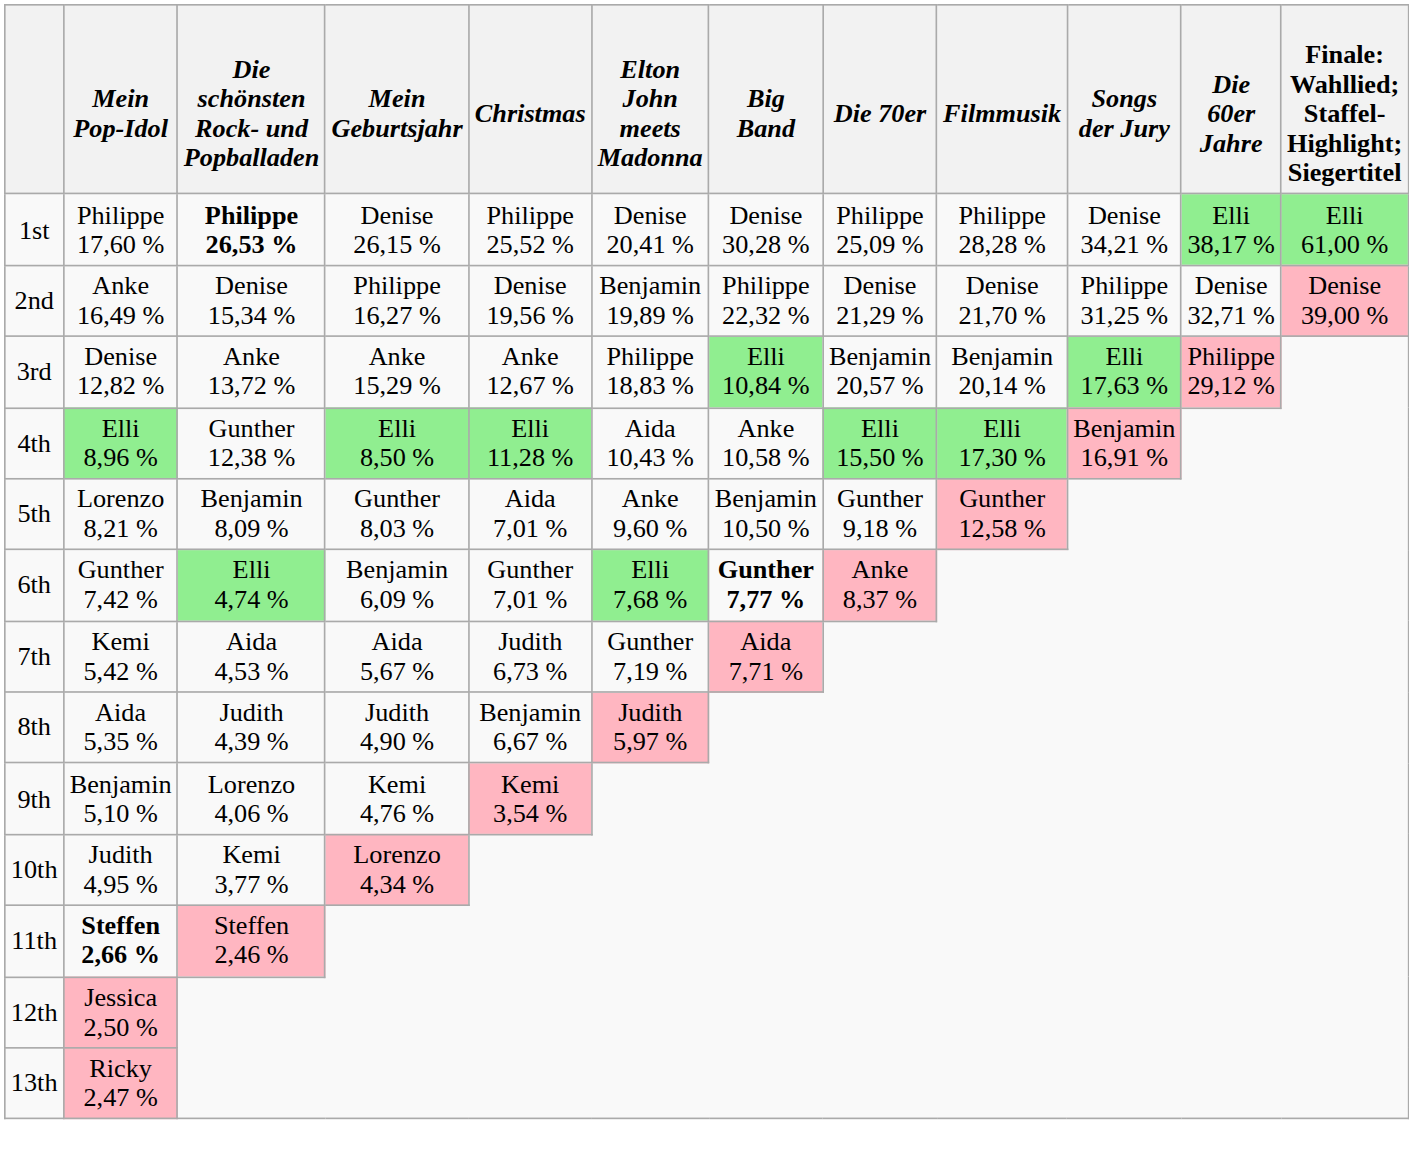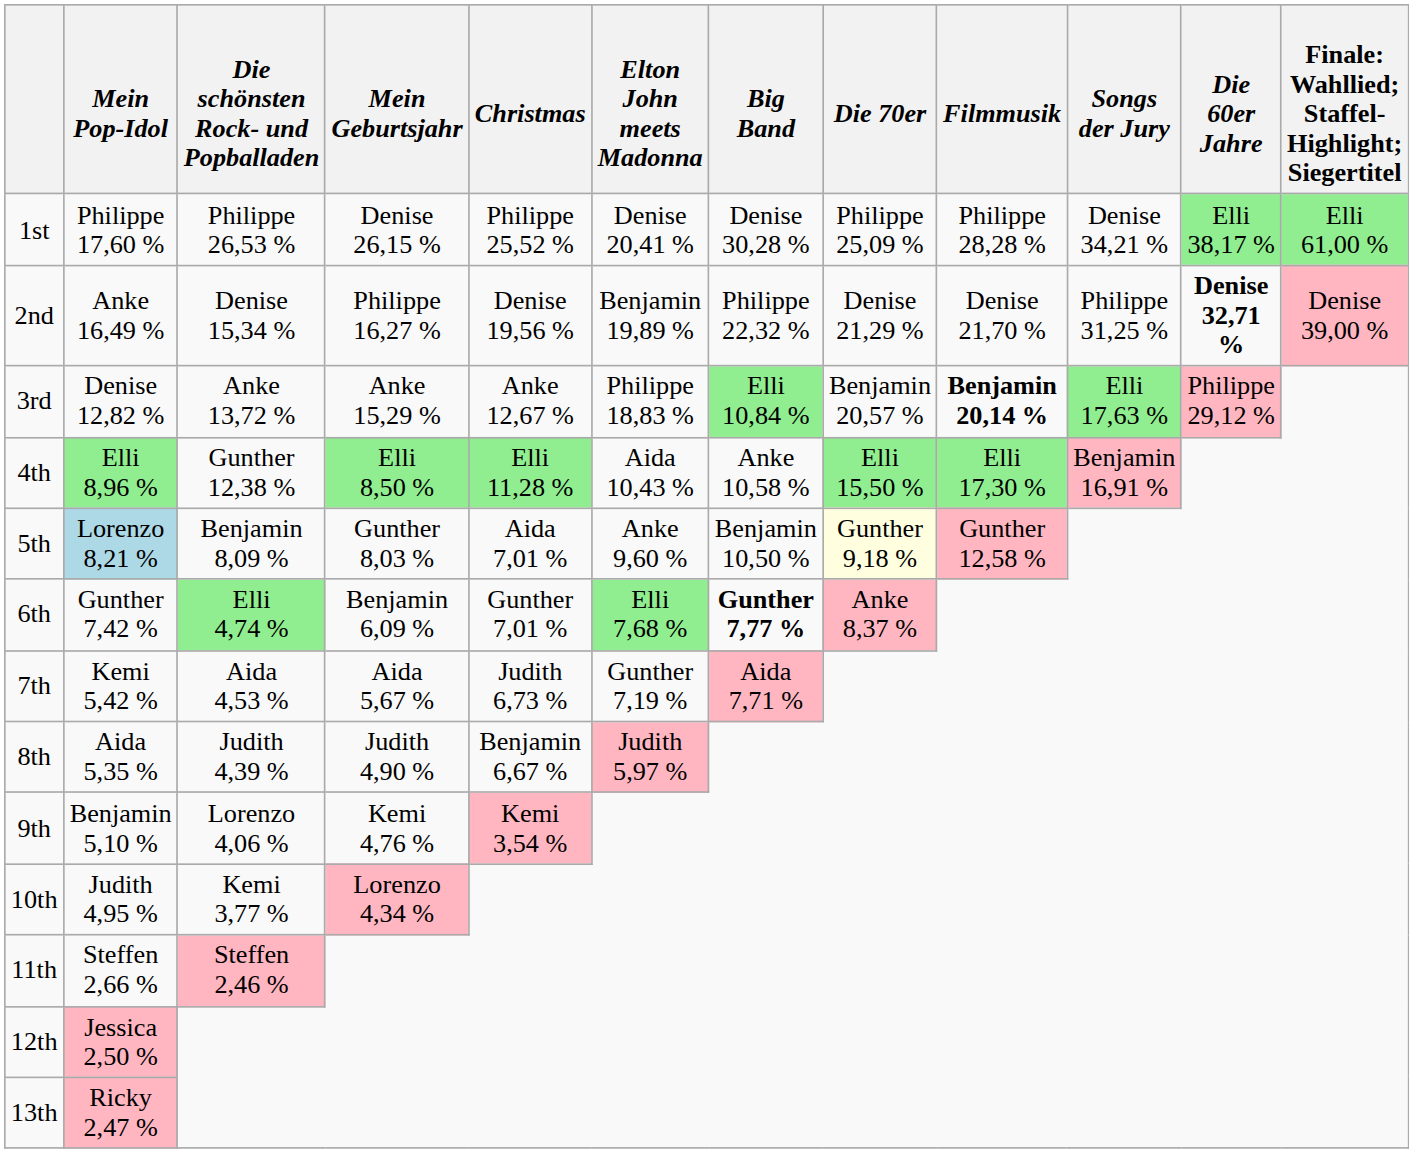(252, 229) bold -> (252, 229) normal
(1231, 300) normal -> (1231, 315) bold
(1002, 371) normal -> (1002, 401) bold
(121, 513) no background -> (121, 543) lightblue background
(880, 513) no background -> (880, 543) lightyellow background
(121, 940) bold -> (121, 970) normal
